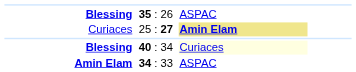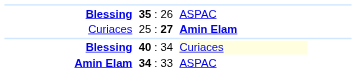(208, 29) khaki background -> (208, 29) no background
